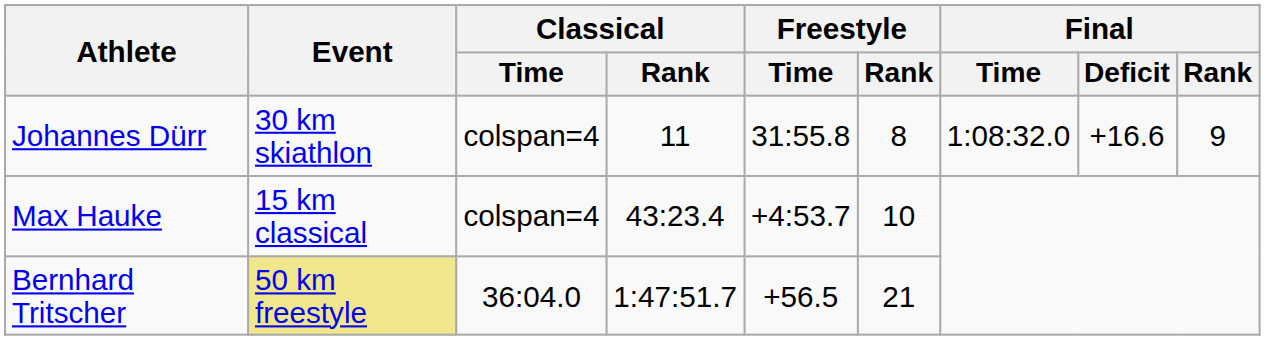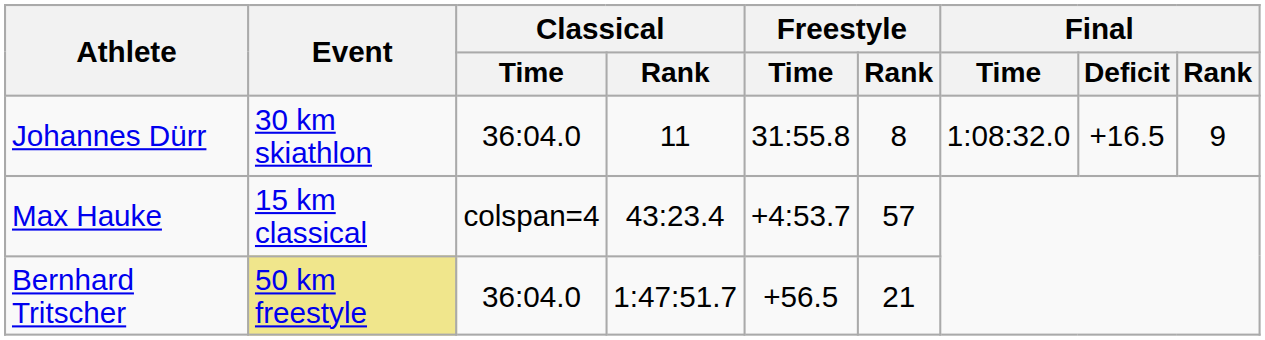(531, 136) colspan=4 -> (531, 136) 36:04.0
(1127, 136) +16.6 -> (1127, 136) +16.5
(899, 216) 10 -> (899, 216) 57
